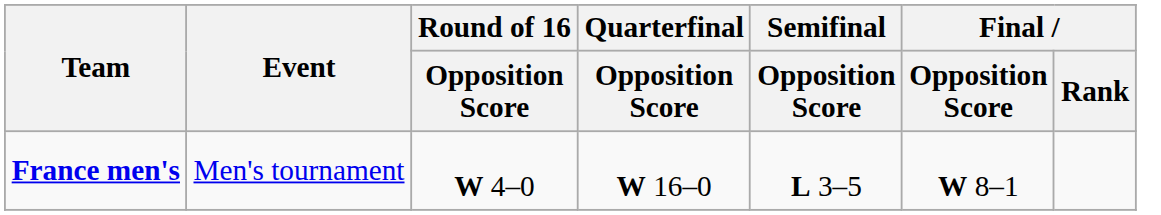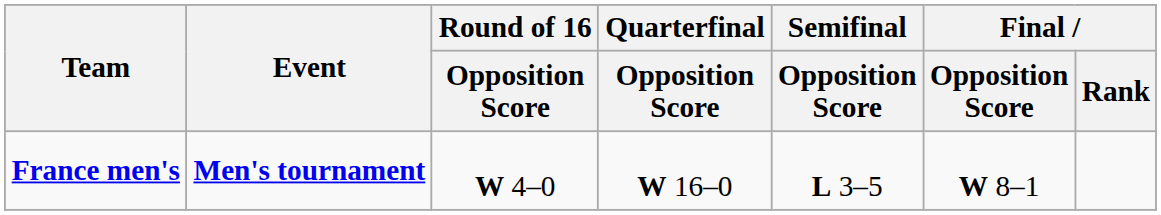(299, 170) normal -> (309, 170) bold
